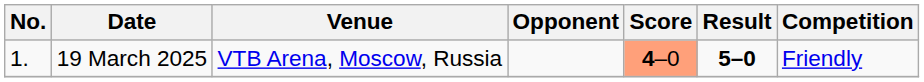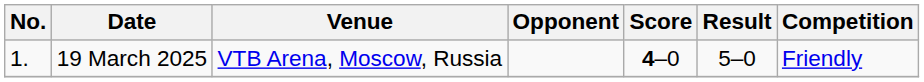(661, 58) lightsalmon background -> (661, 58) no background
(737, 58) bold -> (737, 58) normal
